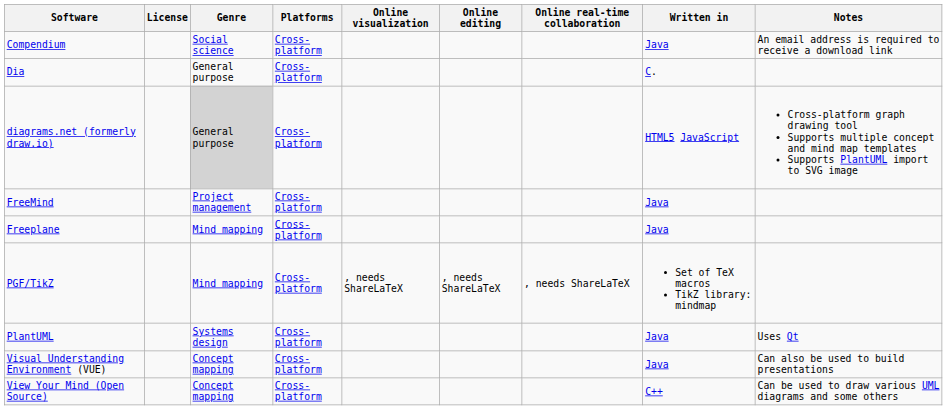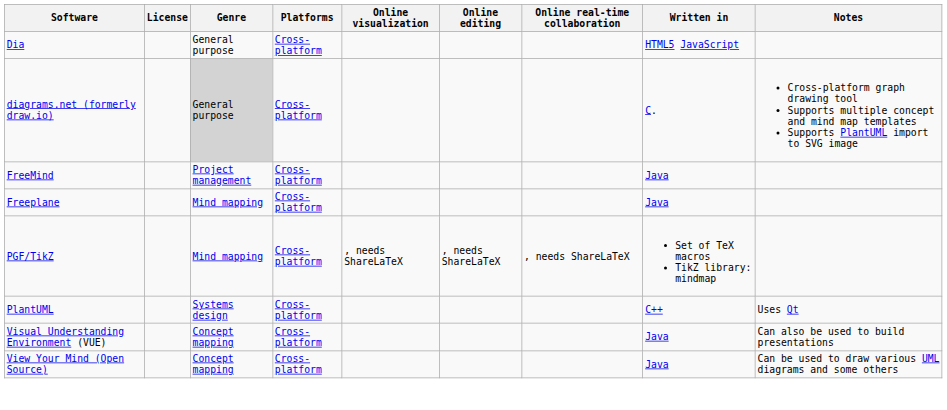- row: (36, 45)
(651, 72) C. -> (692, 45) HTML5 JavaScript
(692, 137) HTML5 JavaScript -> (651, 110) C.
(657, 337) Java -> (654, 310) C++
(654, 391) C++ -> (657, 364) Java
